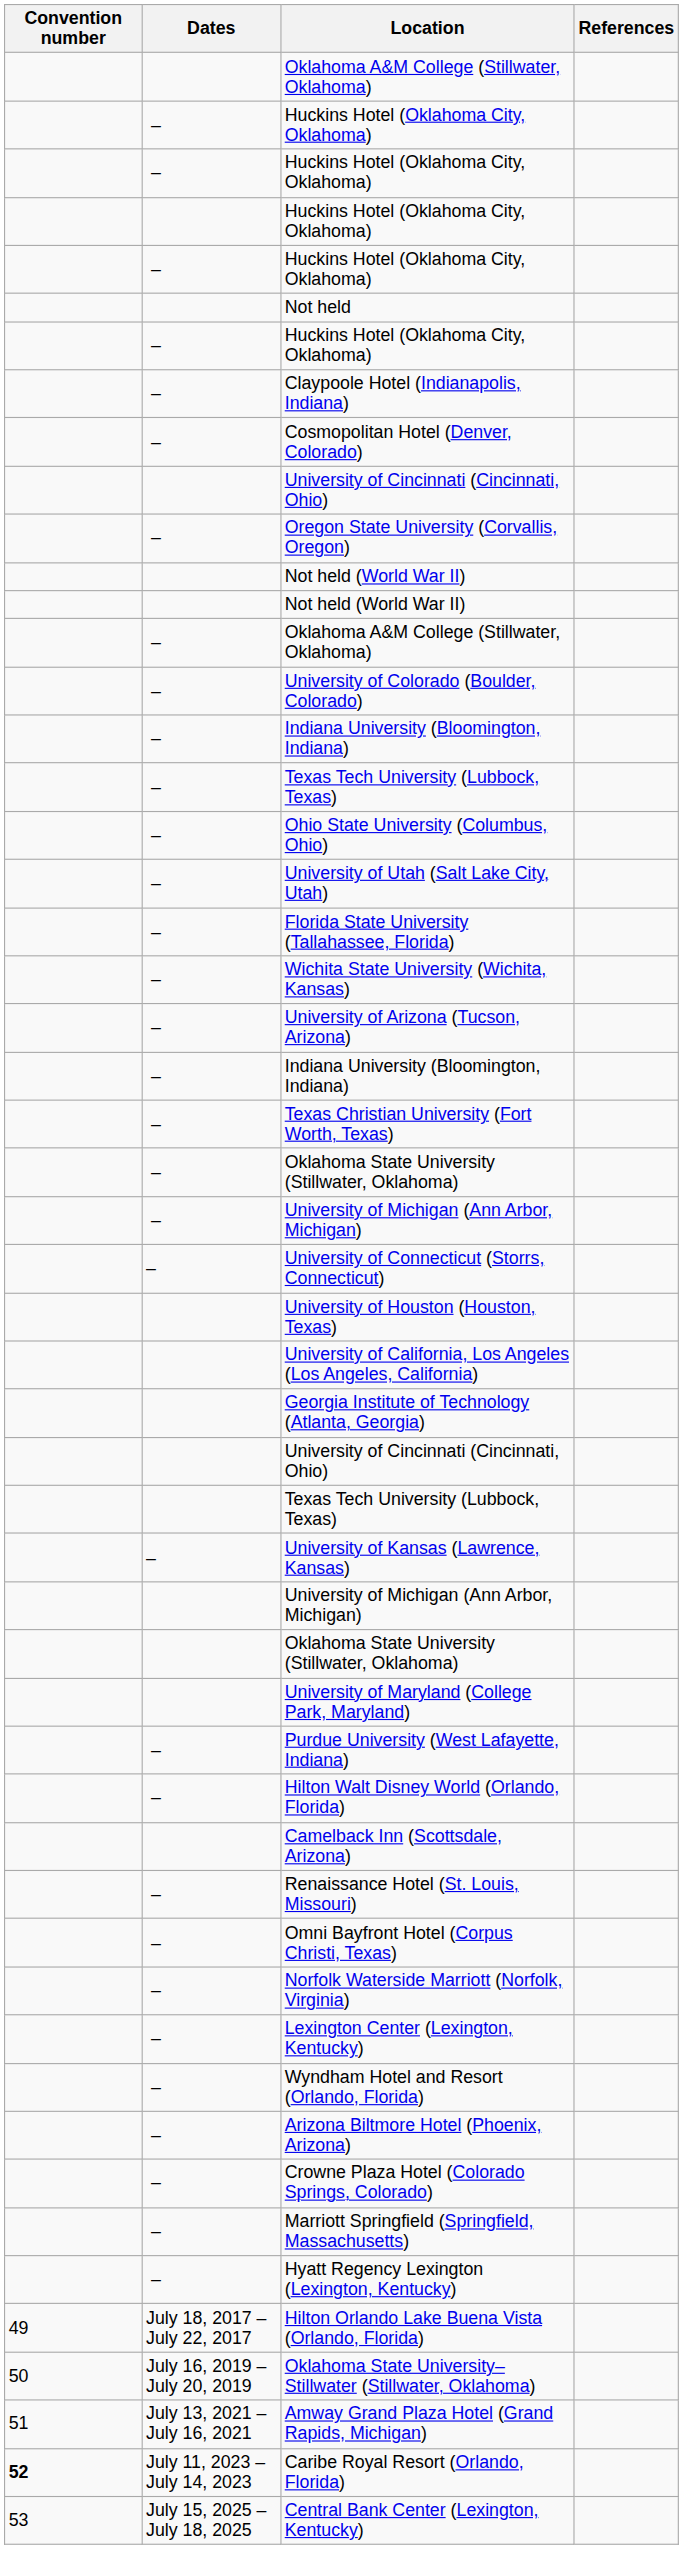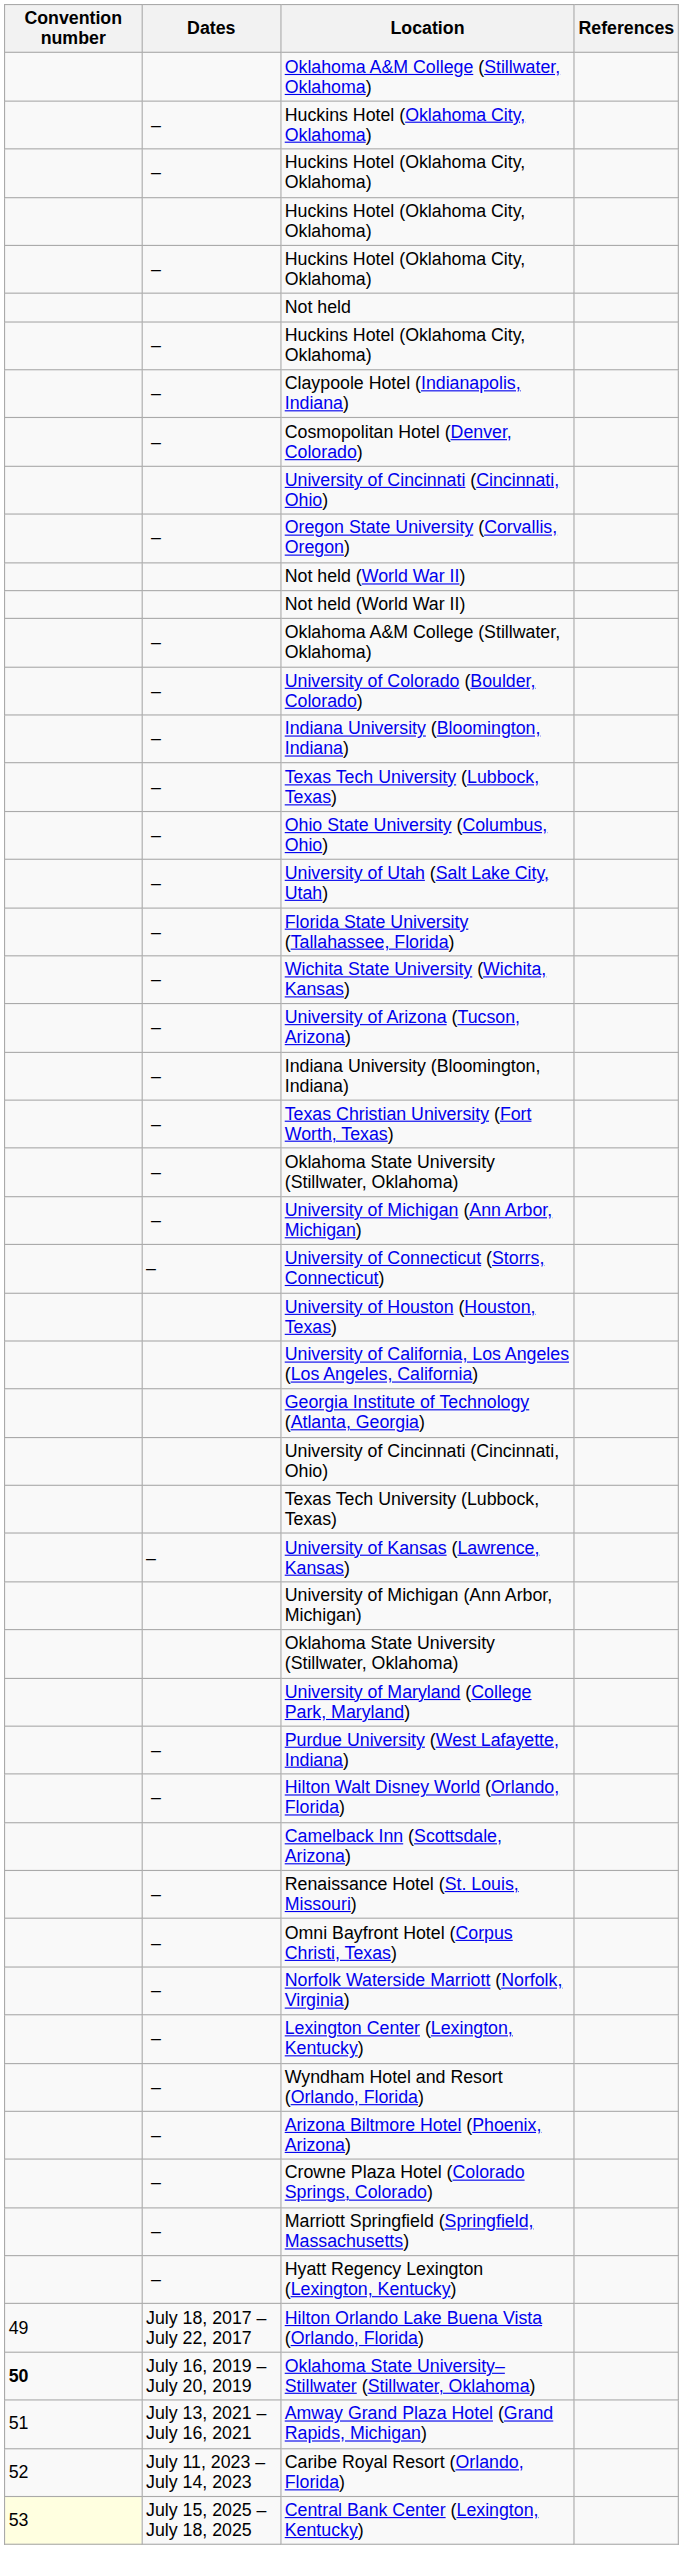(19, 2375) normal -> (19, 2375) bold
(19, 2472) bold -> (19, 2472) normal
(19, 2520) no background -> (19, 2520) lightyellow background
